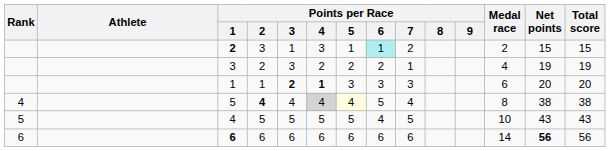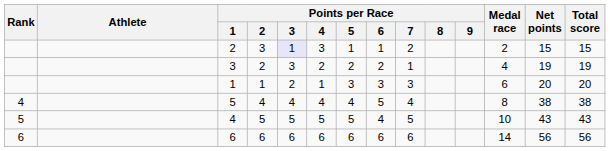(233, 48) bold -> (233, 48) normal
(292, 48) no background -> (292, 48) lavender background
(381, 48) paleturquoise background -> (381, 48) no background
(292, 84) bold -> (292, 84) normal
(321, 84) bold -> (321, 84) normal
(262, 102) bold -> (262, 102) normal
(321, 102) lightgrey background -> (321, 102) no background
(351, 102) lightyellow background -> (351, 102) no background
(233, 137) bold -> (233, 137) normal
(545, 137) bold -> (545, 137) normal
